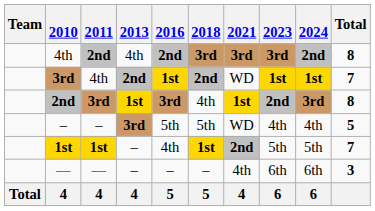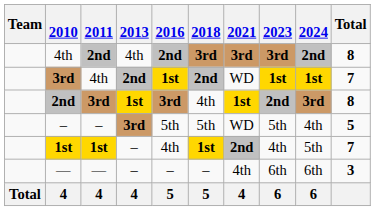(278, 124) 4th -> (278, 124) 5th
(278, 147) 5th -> (278, 147) 4th
